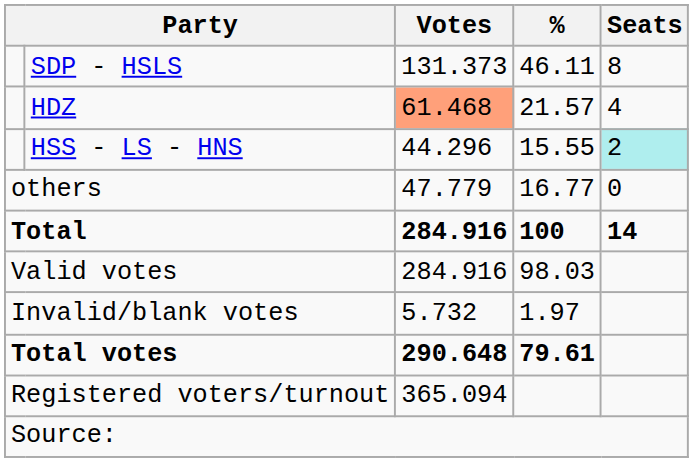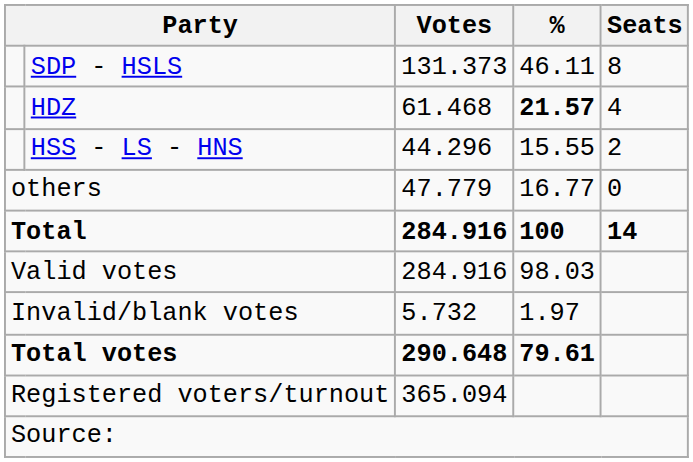(447, 108) lightsalmon background -> (447, 108) no background
(557, 108) normal -> (557, 108) bold
(615, 149) paleturquoise background -> (615, 149) no background
